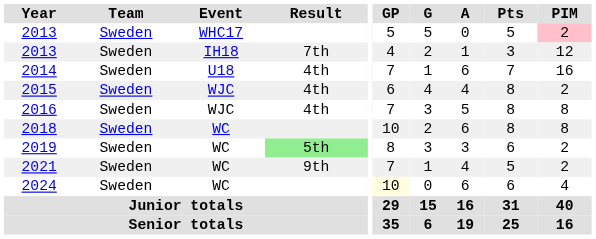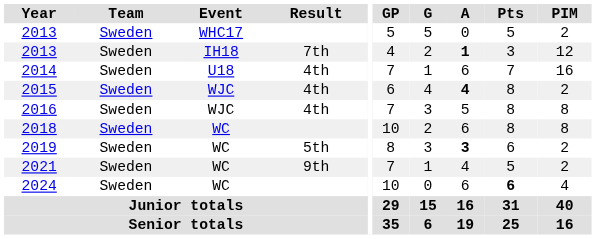(565, 33) pink background -> (565, 33) no background
(465, 52) normal -> (465, 52) bold
(465, 90) normal -> (465, 90) bold
(316, 148) lightgreen background -> (316, 148) no background
(465, 148) normal -> (465, 148) bold
(391, 186) lightyellow background -> (391, 186) no background
(511, 186) normal -> (511, 186) bold
